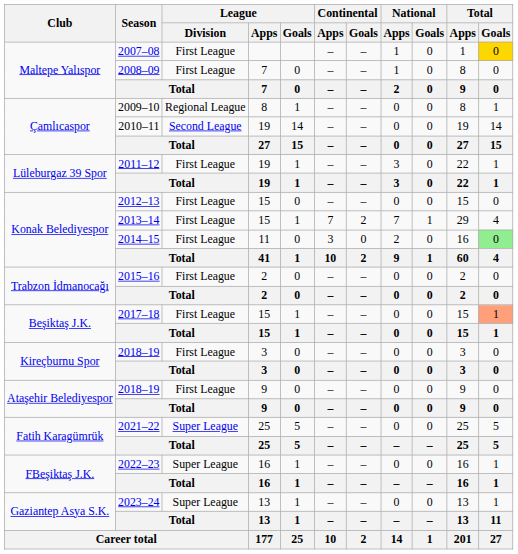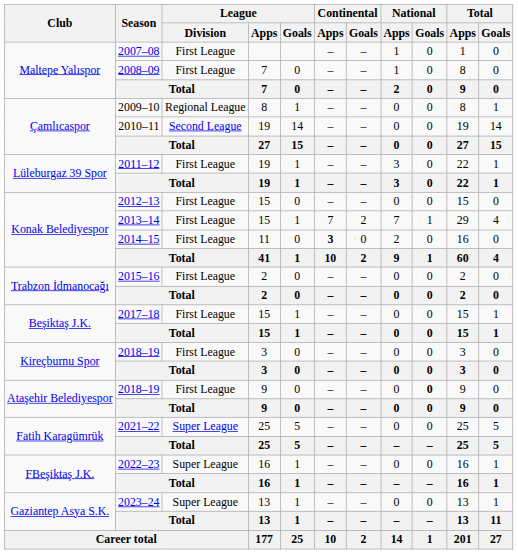(496, 51) gold background -> (496, 51) no background
(330, 239) normal -> (330, 239) bold
(496, 239) lightgreen background -> (496, 239) no background
(496, 314) lightsalmon background -> (496, 314) no background
(430, 389) normal -> (430, 389) bold
